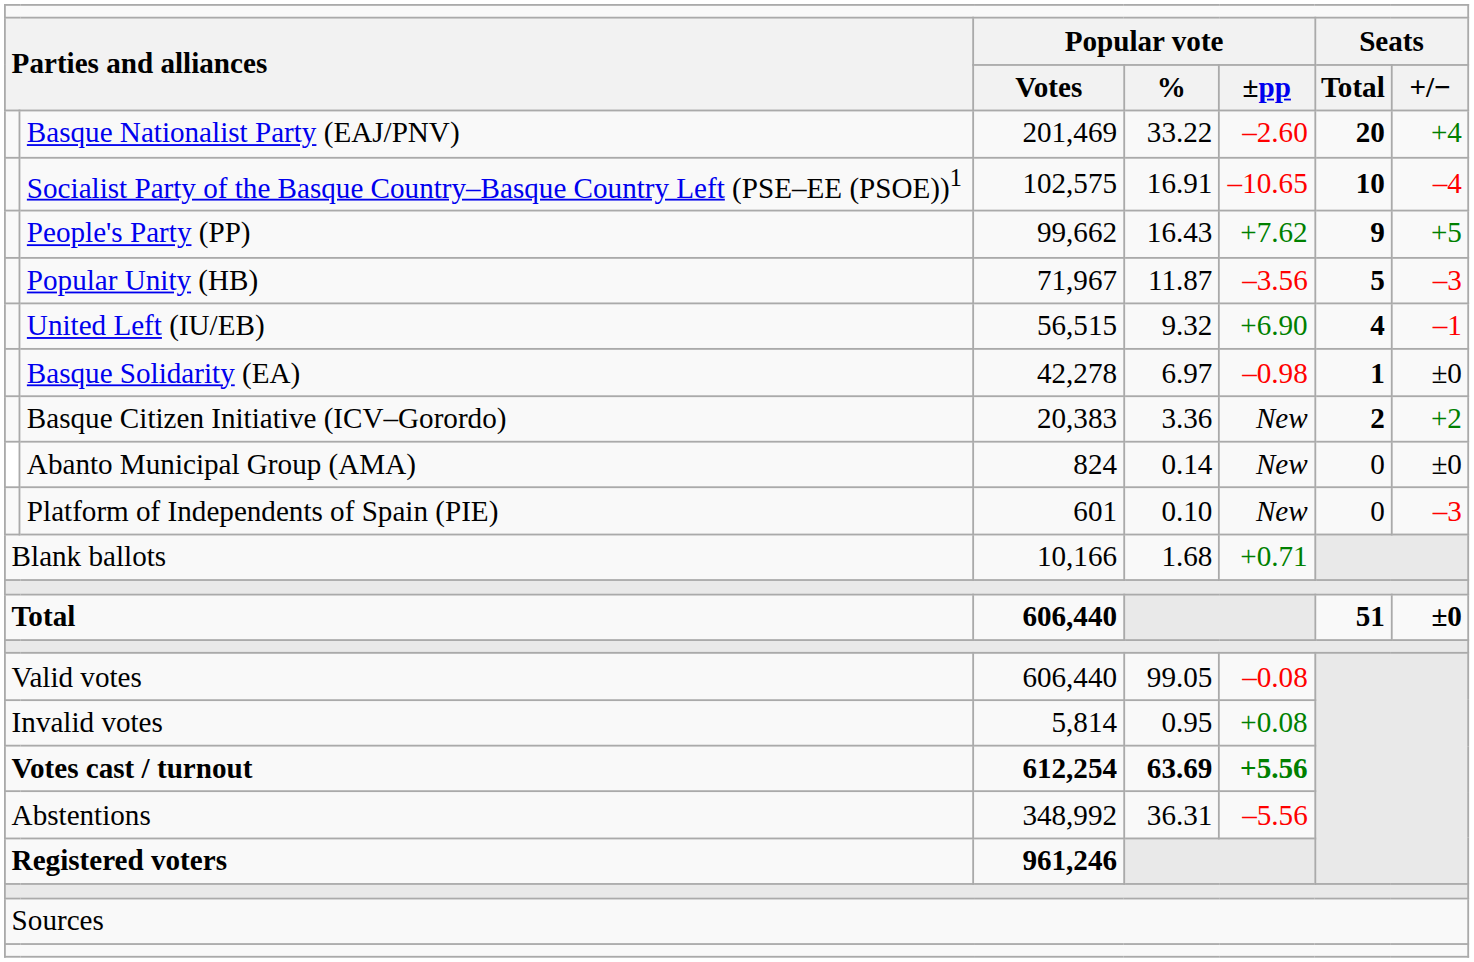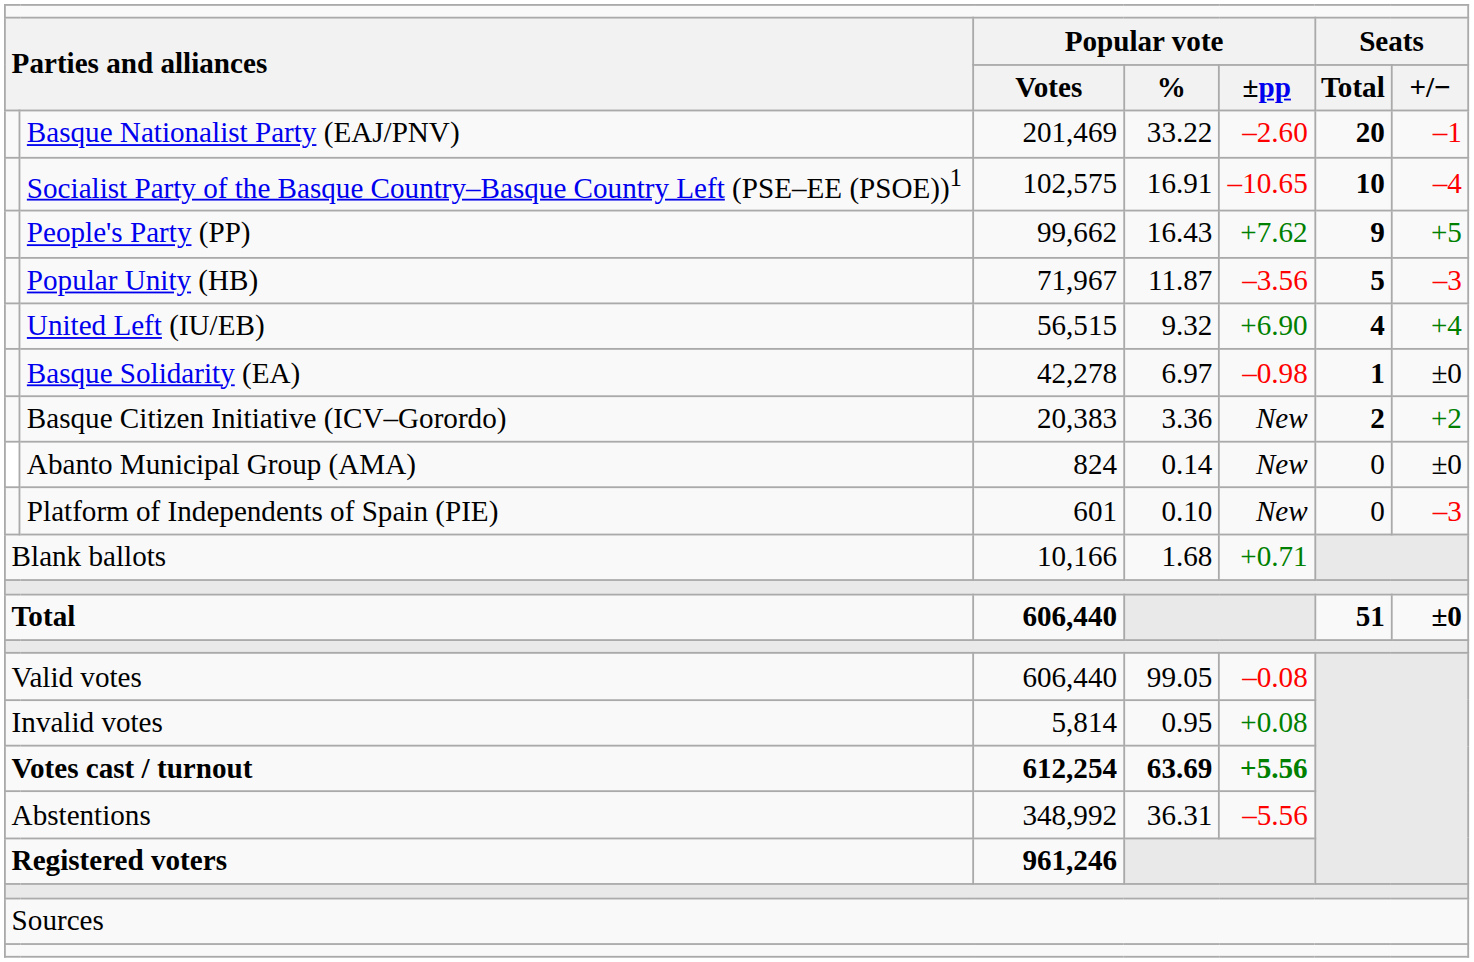(1446, 133) +4 -> (1447, 133) –1
(1447, 325) –1 -> (1446, 325) +4
